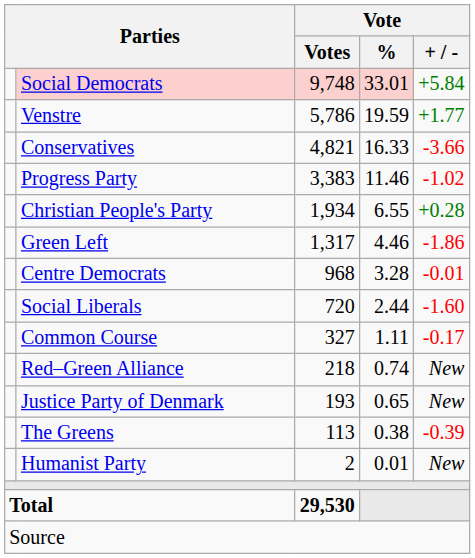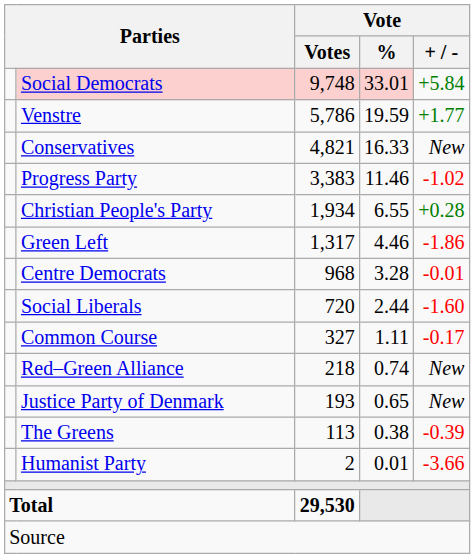(444, 147) -3.66 -> (447, 147) New
(447, 464) New -> (444, 464) -3.66
